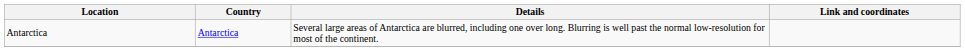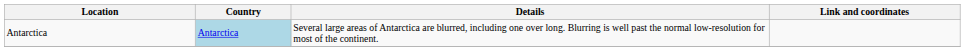(218, 33) no background -> (218, 33) lightblue background
